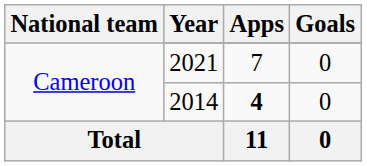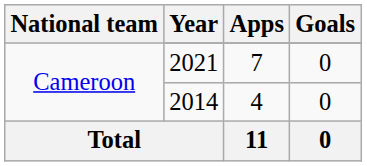(257, 101) bold -> (257, 101) normal
